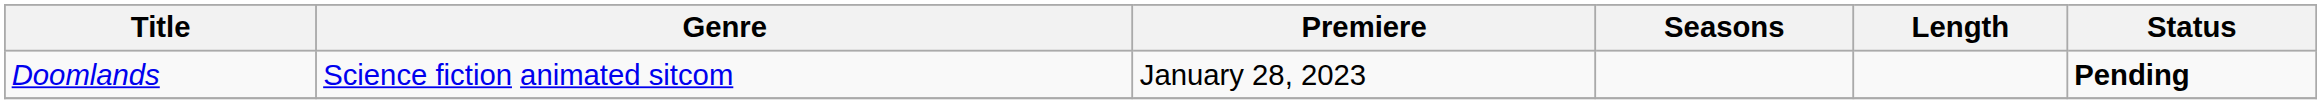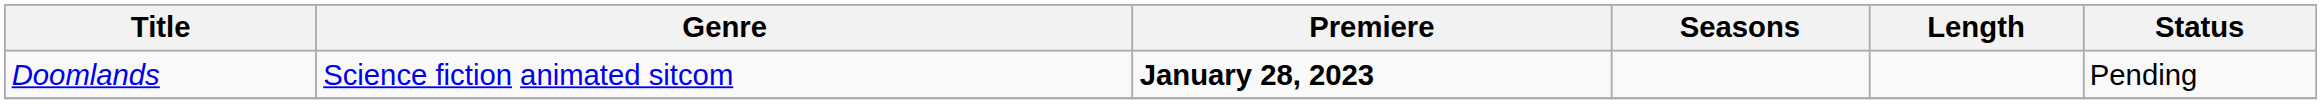(1253, 74) normal -> (1257, 74) bold
(2132, 74) bold -> (2144, 74) normal
